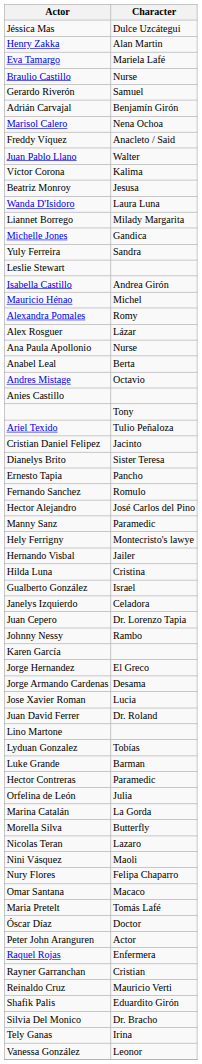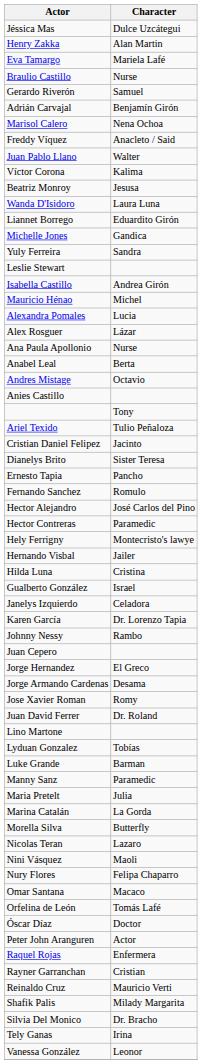(149, 220) Milady Margarita -> (146, 220) Eduardito Girón
(125, 316) Romy -> (124, 316) Lucia
(32, 524) Manny Sanz -> (41, 524) Hector Contreras
(32, 619) Juan Cepero -> (34, 619) Karen García
(34, 651) Karen García -> (32, 651) Juan Cepero
(124, 699) Lucia -> (125, 699) Romy
(41, 779) Hector Contreras -> (32, 779) Manny Sanz
(41, 795) Orfelina de León -> (33, 795) Maria Pretelt
(33, 907) Maria Pretelt -> (41, 907) Orfelina de León
(146, 1003) Eduardito Girón -> (149, 1003) Milady Margarita
